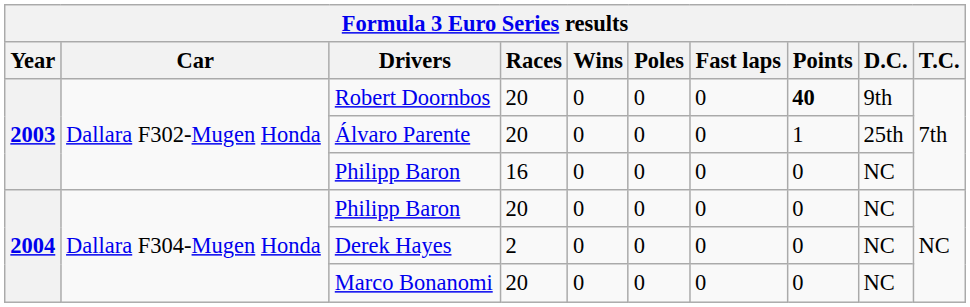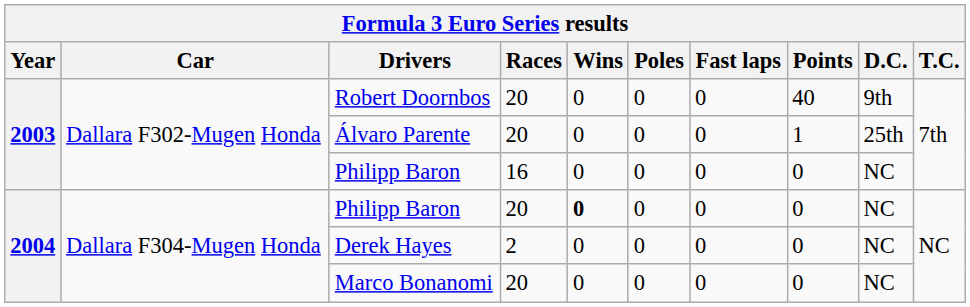(803, 97) bold -> (803, 97) normal
(579, 208) normal -> (579, 208) bold
